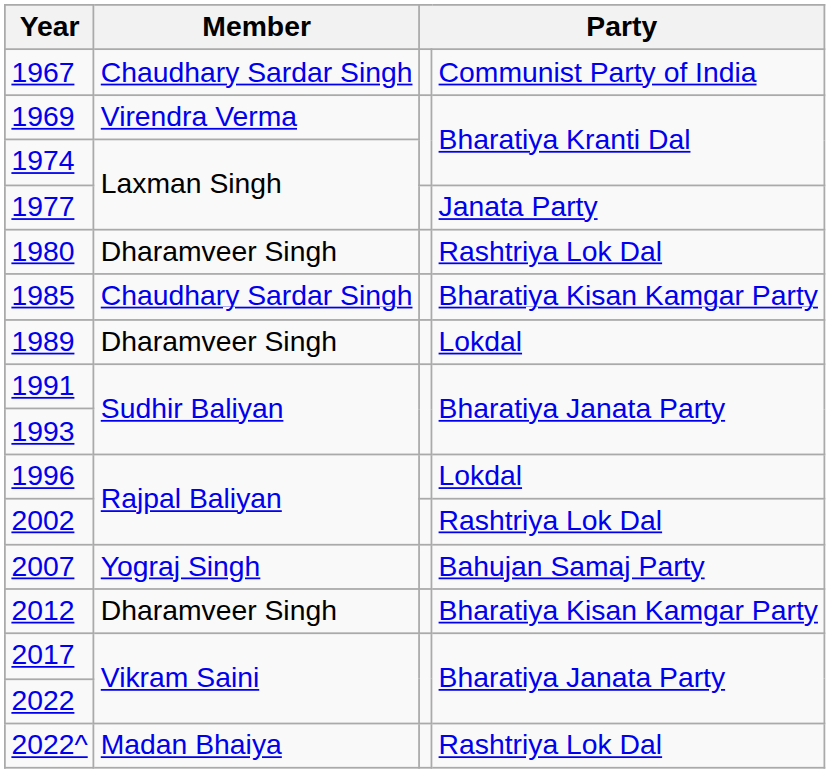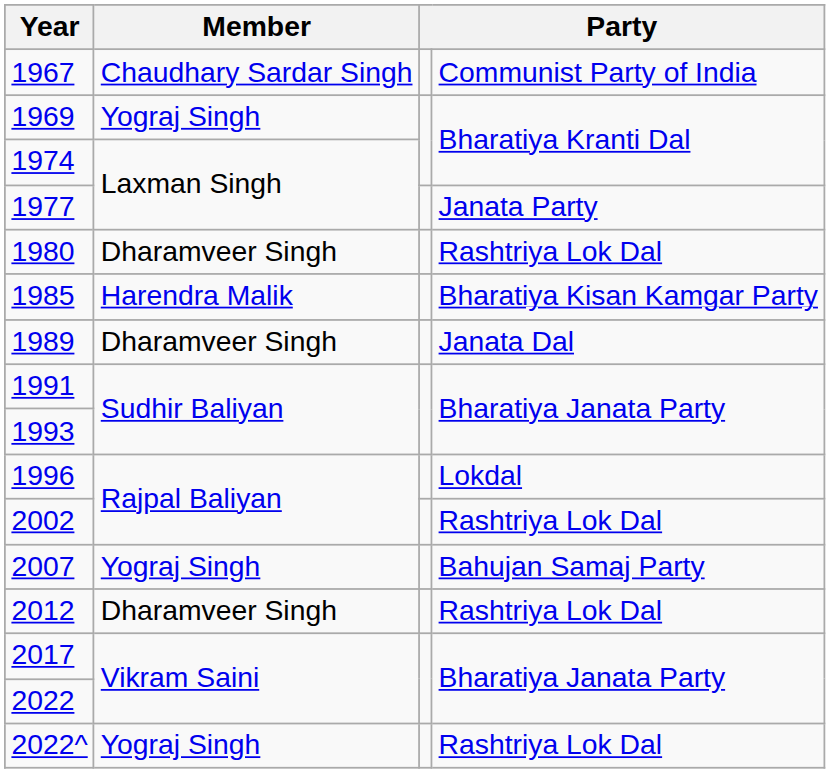(199, 116) Virendra Verma -> (181, 116) Yograj Singh
(257, 296) Chaudhary Sardar Singh -> (197, 296) Harendra Malik
(480, 341) Lokdal -> (506, 341) Janata Dal
(628, 610) Bharatiya Kisan Kamgar Party -> (550, 610) Rashtriya Lok Dal
(191, 745) Madan Bhaiya -> (181, 745) Yograj Singh
